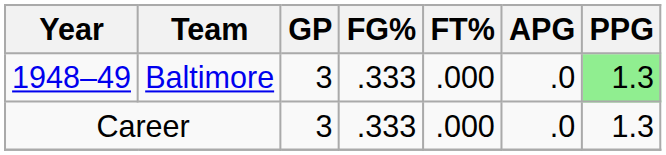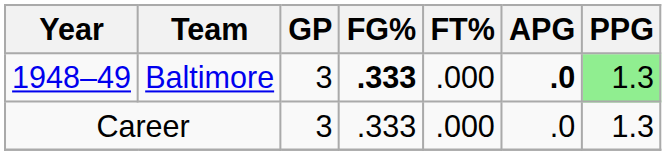(386, 78) normal -> (386, 78) bold
(562, 78) normal -> (562, 78) bold
